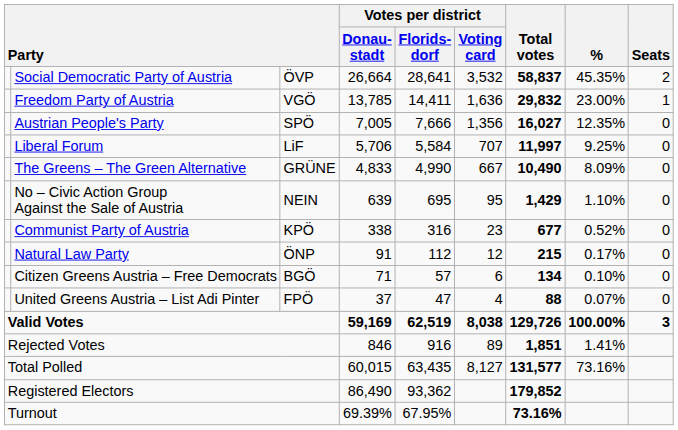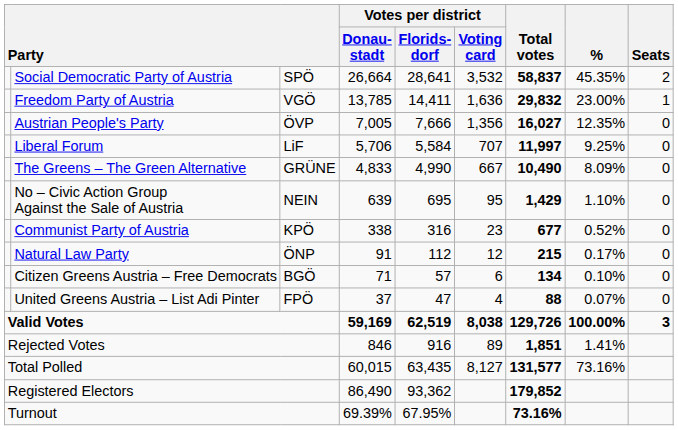(299, 77) ÖVP -> (299, 77) SPÖ
(299, 123) SPÖ -> (299, 123) ÖVP
